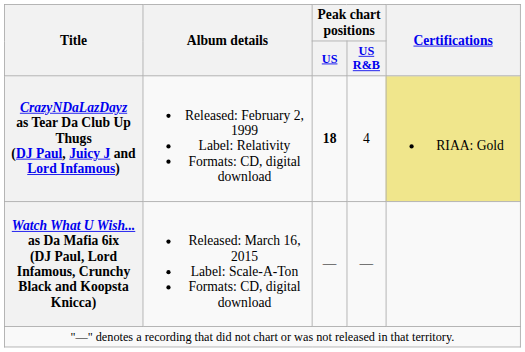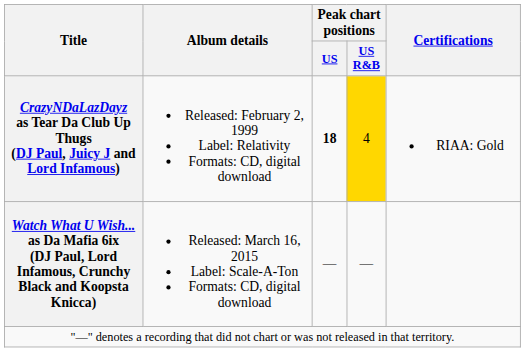(366, 138) no background -> (366, 138) gold background
(453, 146) khaki background -> (453, 146) no background
